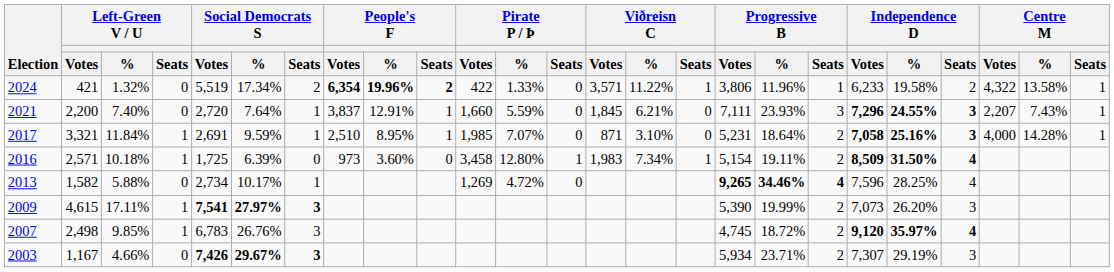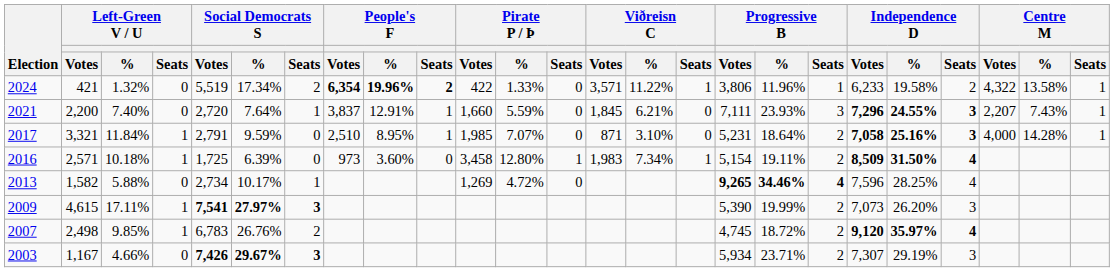(212, 135) 2,691 -> (212, 135) 2,791
(317, 135) 1 -> (317, 135) 0
(317, 230) 3 -> (317, 230) 2
